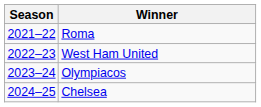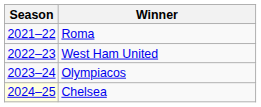(31, 92) no background -> (31, 92) lightyellow background
